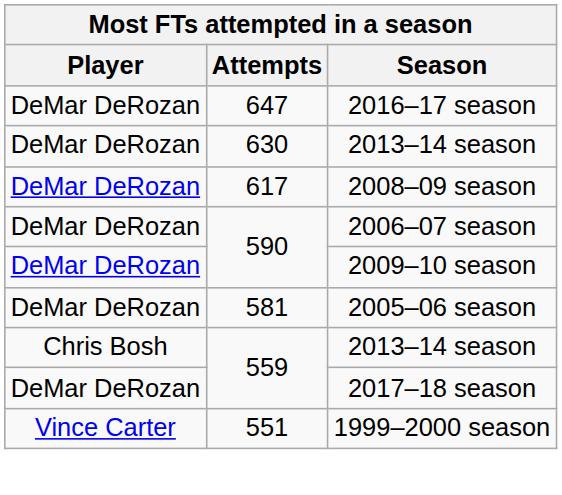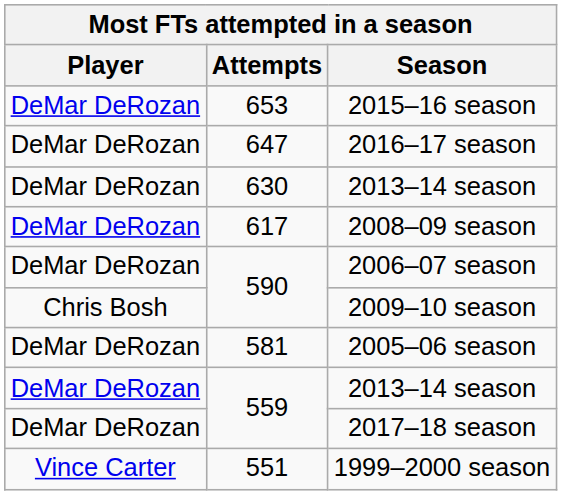+ row: (267, 105)
(105, 266) DeMar DeRozan -> (105, 307) Chris Bosh
(105, 347) Chris Bosh -> (105, 387) DeMar DeRozan
